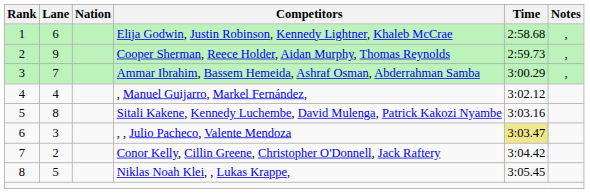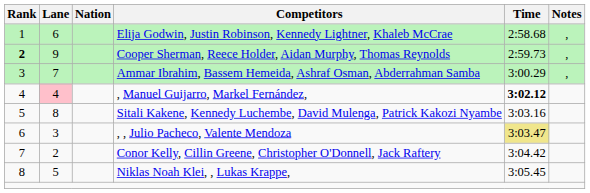(22, 53) normal -> (22, 53) bold
(56, 93) no background -> (56, 93) pink background
(526, 93) normal -> (527, 93) bold
